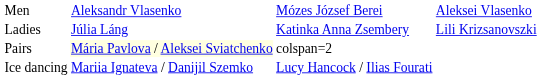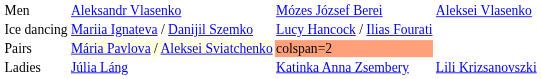rows swapped: (23, 29) <-> (36, 67)
(304, 48) no background -> (304, 48) lightsalmon background
